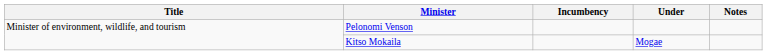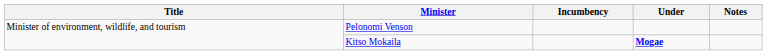(649, 42) normal -> (649, 42) bold
